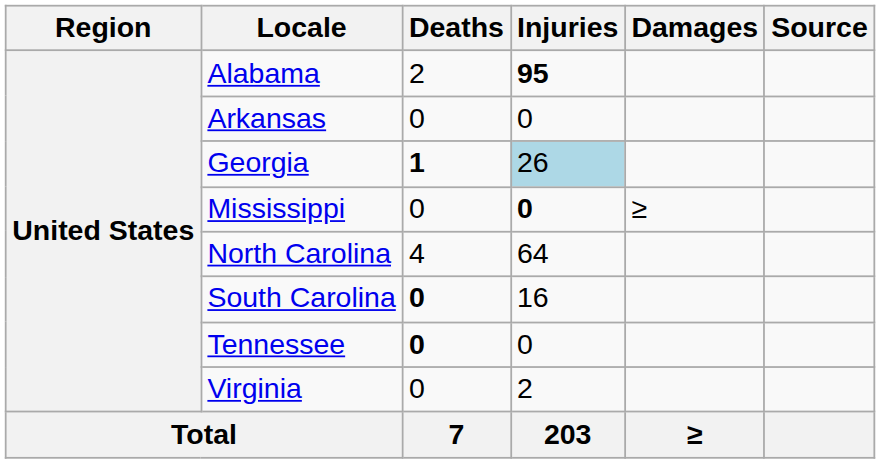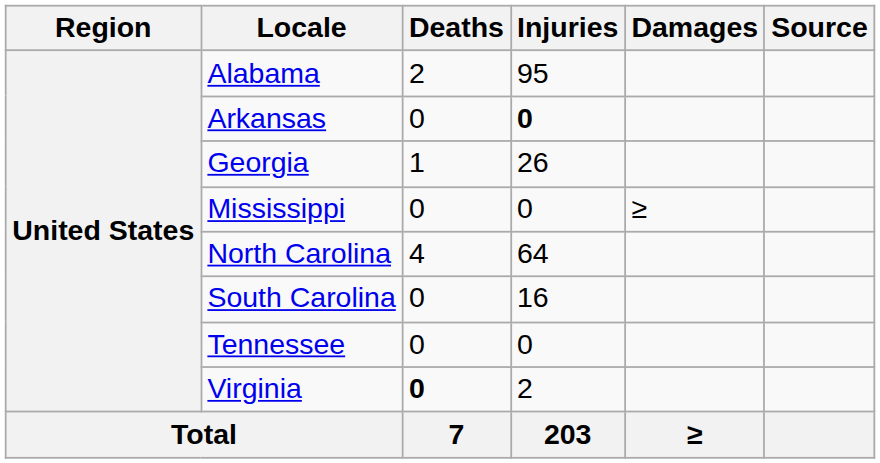(533, 73) bold -> (533, 73) normal
(525, 118) normal -> (525, 118) bold
(417, 163) bold -> (417, 163) normal
(533, 163) lightblue background -> (533, 163) no background
(525, 208) bold -> (525, 208) normal
(417, 298) bold -> (417, 298) normal
(417, 344) bold -> (417, 344) normal
(417, 389) normal -> (417, 389) bold
